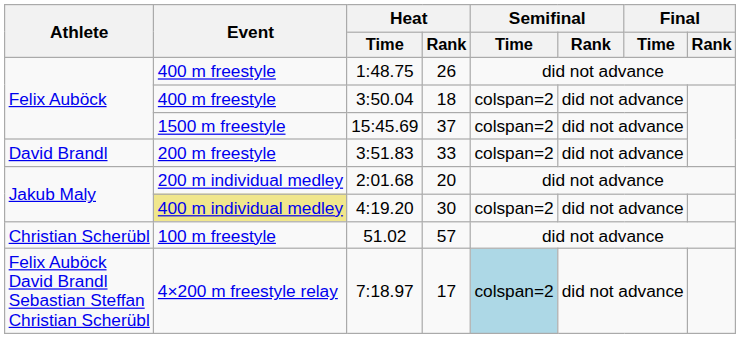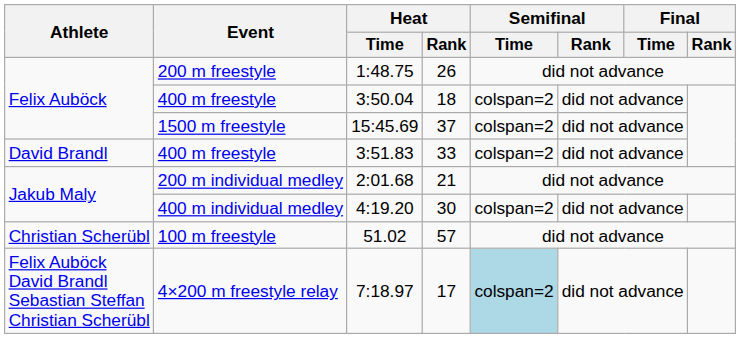(217, 72) 400 m freestyle -> (217, 72) 200 m freestyle
(217, 154) 200 m freestyle -> (217, 154) 400 m freestyle
(446, 181) 20 -> (446, 181) 21
(250, 208) khaki background -> (250, 208) no background
